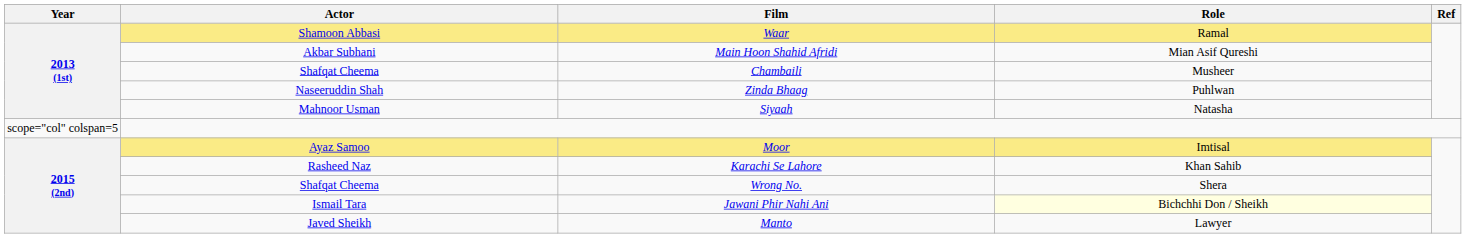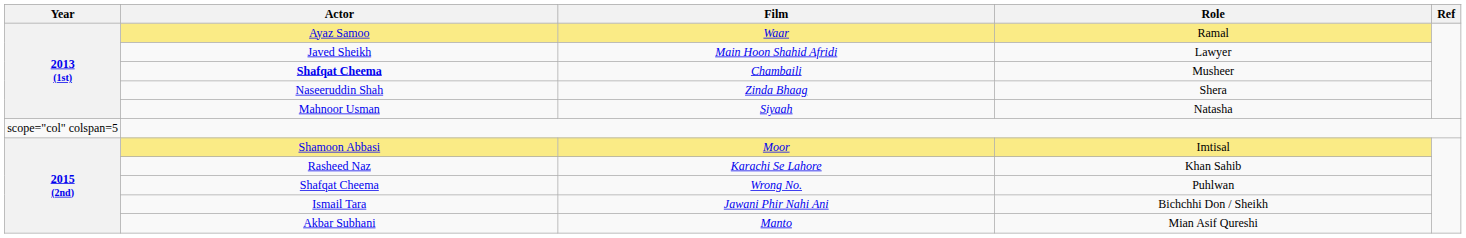(339, 33) Shamoon Abbasi -> (339, 33) Ayaz Samoo
(339, 52) Akbar Subhani -> (339, 52) Javed Sheikh
(1213, 52) Mian Asif Qureshi -> (1213, 52) Lawyer
(339, 71) normal -> (339, 71) bold
(1213, 90) Puhlwan -> (1213, 90) Shera
(339, 147) Ayaz Samoo -> (339, 147) Shamoon Abbasi
(1213, 185) Shera -> (1213, 185) Puhlwan
(1213, 204) lightyellow background -> (1213, 204) no background
(339, 223) Javed Sheikh -> (339, 223) Akbar Subhani
(1213, 223) Lawyer -> (1213, 223) Mian Asif Qureshi
